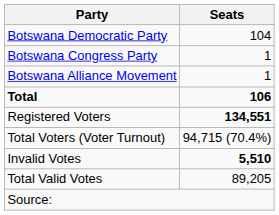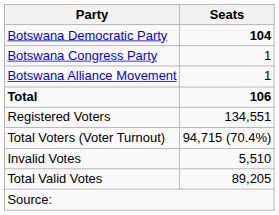(260, 35) normal -> (260, 35) bold
(248, 117) bold -> (248, 117) normal
(255, 158) bold -> (255, 158) normal
